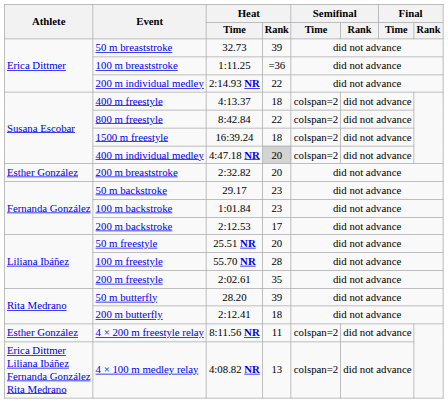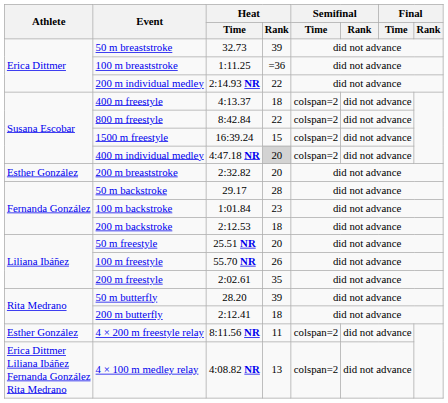(277, 137) 18 -> (277, 137) 15
(277, 190) 23 -> (277, 190) 28
(277, 226) 17 -> (277, 226) 18
(277, 262) 28 -> (277, 262) 26
